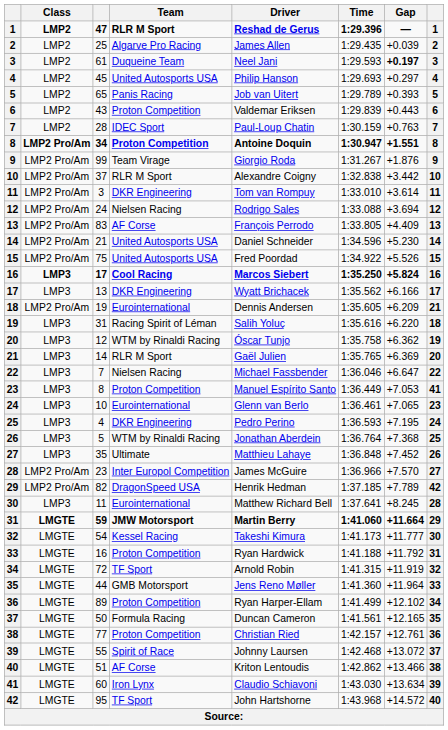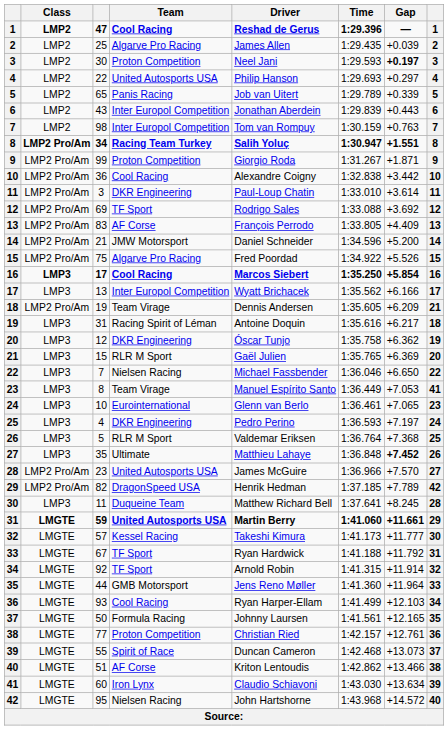(143, 29) RLR M Sport -> (142, 29) Cool Racing
(101, 62) 61 -> (101, 62) 30
(148, 62) Duqueine Team -> (156, 62) Proton Competition
(101, 78) 45 -> (101, 78) 22
(403, 95) +0.393 -> (403, 95) +0.339
(156, 111) Proton Competition -> (171, 111) Inter Europol Competition
(275, 111) Valdemar Eriksen -> (277, 111) Jonathan Aberdein
(101, 128) 28 -> (101, 128) 98
(138, 128) IDEC Sport -> (171, 128) Inter Europol Competition
(274, 128) Paul-Loup Chatin -> (274, 128) Tom van Rompuy
(160, 144) Proton Competition -> (162, 144) Racing Team Turkey
(273, 144) Antoine Doquin -> (262, 144) Salih Yoluç
(141, 160) Team Virage -> (156, 160) Proton Competition
(403, 160) +1.876 -> (403, 160) +1.871
(101, 177) 37 -> (101, 177) 36
(142, 177) RLR M Sport -> (140, 177) Cool Racing
(274, 193) Tom van Rompuy -> (274, 193) Paul-Loup Chatin
(101, 210) 24 -> (101, 210) 69
(147, 210) Nielsen Racing -> (132, 210) TF Sport
(403, 210) +3.694 -> (403, 210) +3.692
(165, 242) United Autosports USA -> (150, 242) JMW Motorsport
(403, 242) +5.230 -> (403, 242) +5.200
(165, 259) United Autosports USA -> (156, 259) Algarve Pro Racing
(403, 275) +5.824 -> (403, 275) +5.854
(152, 291) DKR Engineering -> (171, 291) Inter Europol Competition
(151, 308) Eurointernational -> (141, 308) Team Virage
(260, 324) Salih Yoluç -> (270, 324) Antoine Doquin
(403, 324) +6.220 -> (403, 324) +6.217
(166, 341) WTM by Rinaldi Racing -> (152, 341) DKR Engineering
(101, 357) 14 -> (101, 357) 15
(403, 373) +6.647 -> (403, 373) +6.650
(156, 390) Proton Competition -> (141, 390) Team Virage
(403, 422) +7.195 -> (403, 422) +7.197
(166, 439) WTM by Rinaldi Racing -> (142, 439) RLR M Sport
(277, 439) Jonathan Aberdein -> (275, 439) Valdemar Eriksen
(403, 455) normal -> (403, 455) bold
(171, 472) Inter Europol Competition -> (165, 472) United Autosports USA
(151, 504) Eurointernational -> (148, 504) Duqueine Team
(153, 521) JMW Motorsport -> (169, 521) United Autosports USA
(405, 521) +11.664 -> (405, 521) +11.661
(101, 537) 54 -> (101, 537) 57
(101, 553) 16 -> (101, 553) 67
(156, 553) Proton Competition -> (132, 553) TF Sport
(101, 570) 72 -> (101, 570) 92
(405, 570) +11.919 -> (405, 570) +11.914
(101, 603) 89 -> (101, 603) 93
(156, 603) Proton Competition -> (140, 603) Cool Racing
(406, 603) +12.102 -> (406, 603) +12.103
(275, 619) Duncan Cameron -> (271, 619) Johnny Laursen
(271, 652) Johnny Laursen -> (275, 652) Duncan Cameron
(406, 652) +13.072 -> (406, 652) +13.073
(132, 701) TF Sport -> (147, 701) Nielsen Racing
